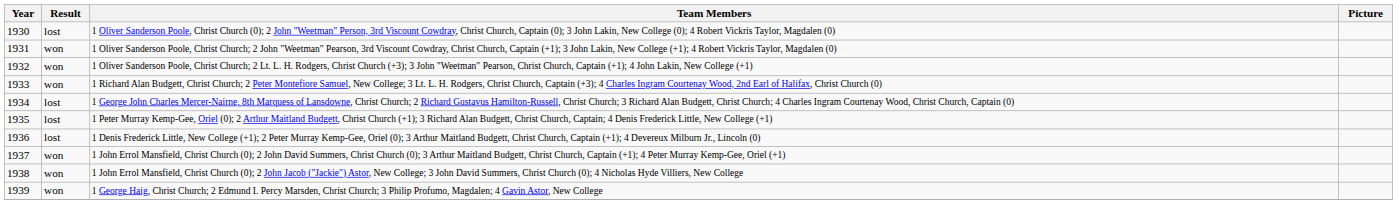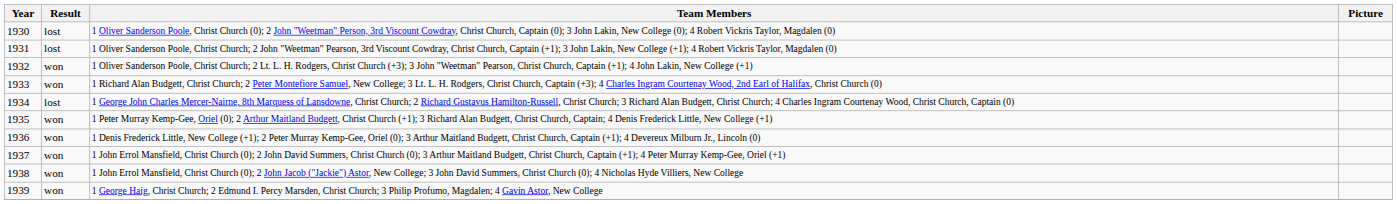(54, 48) won -> (52, 48) lost
(52, 119) lost -> (54, 119) won
(52, 137) lost -> (54, 137) won
